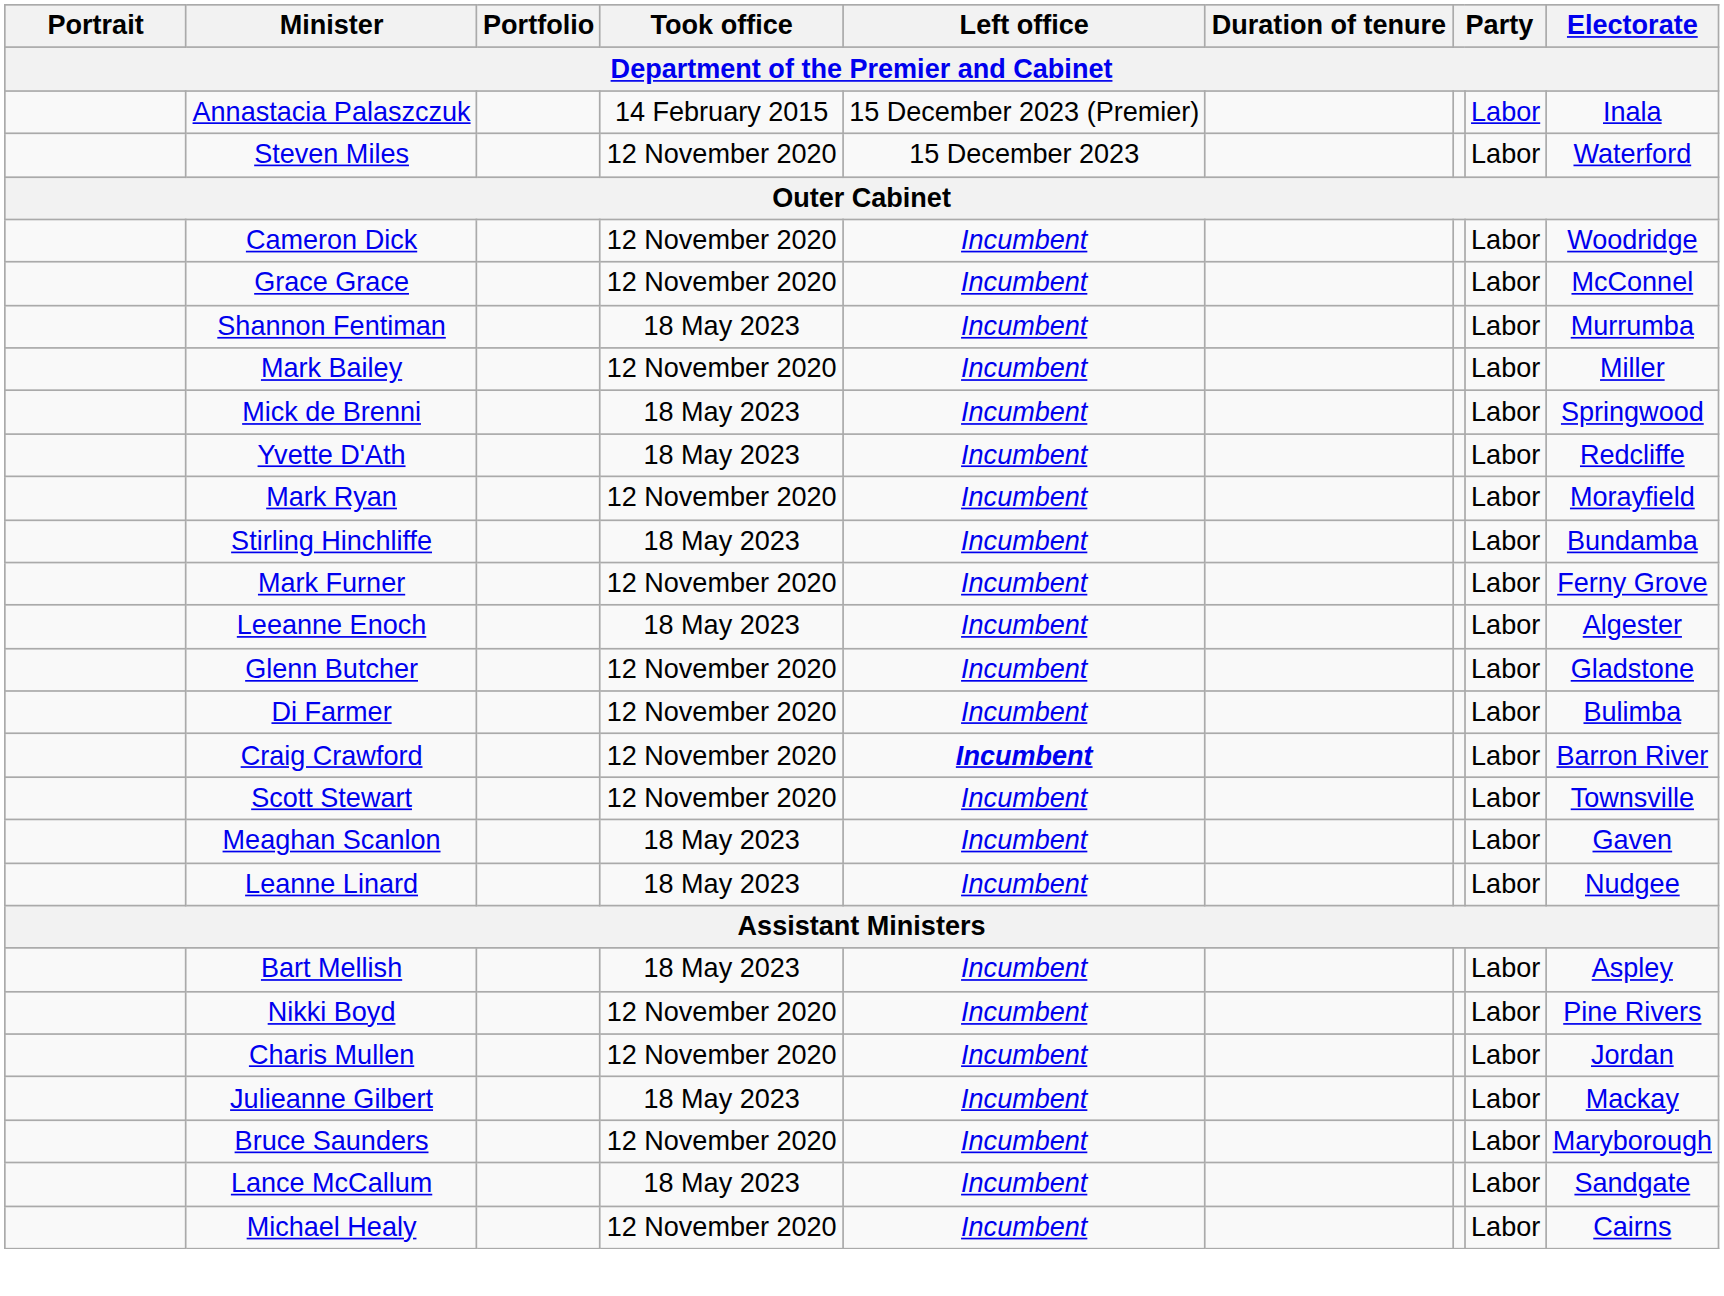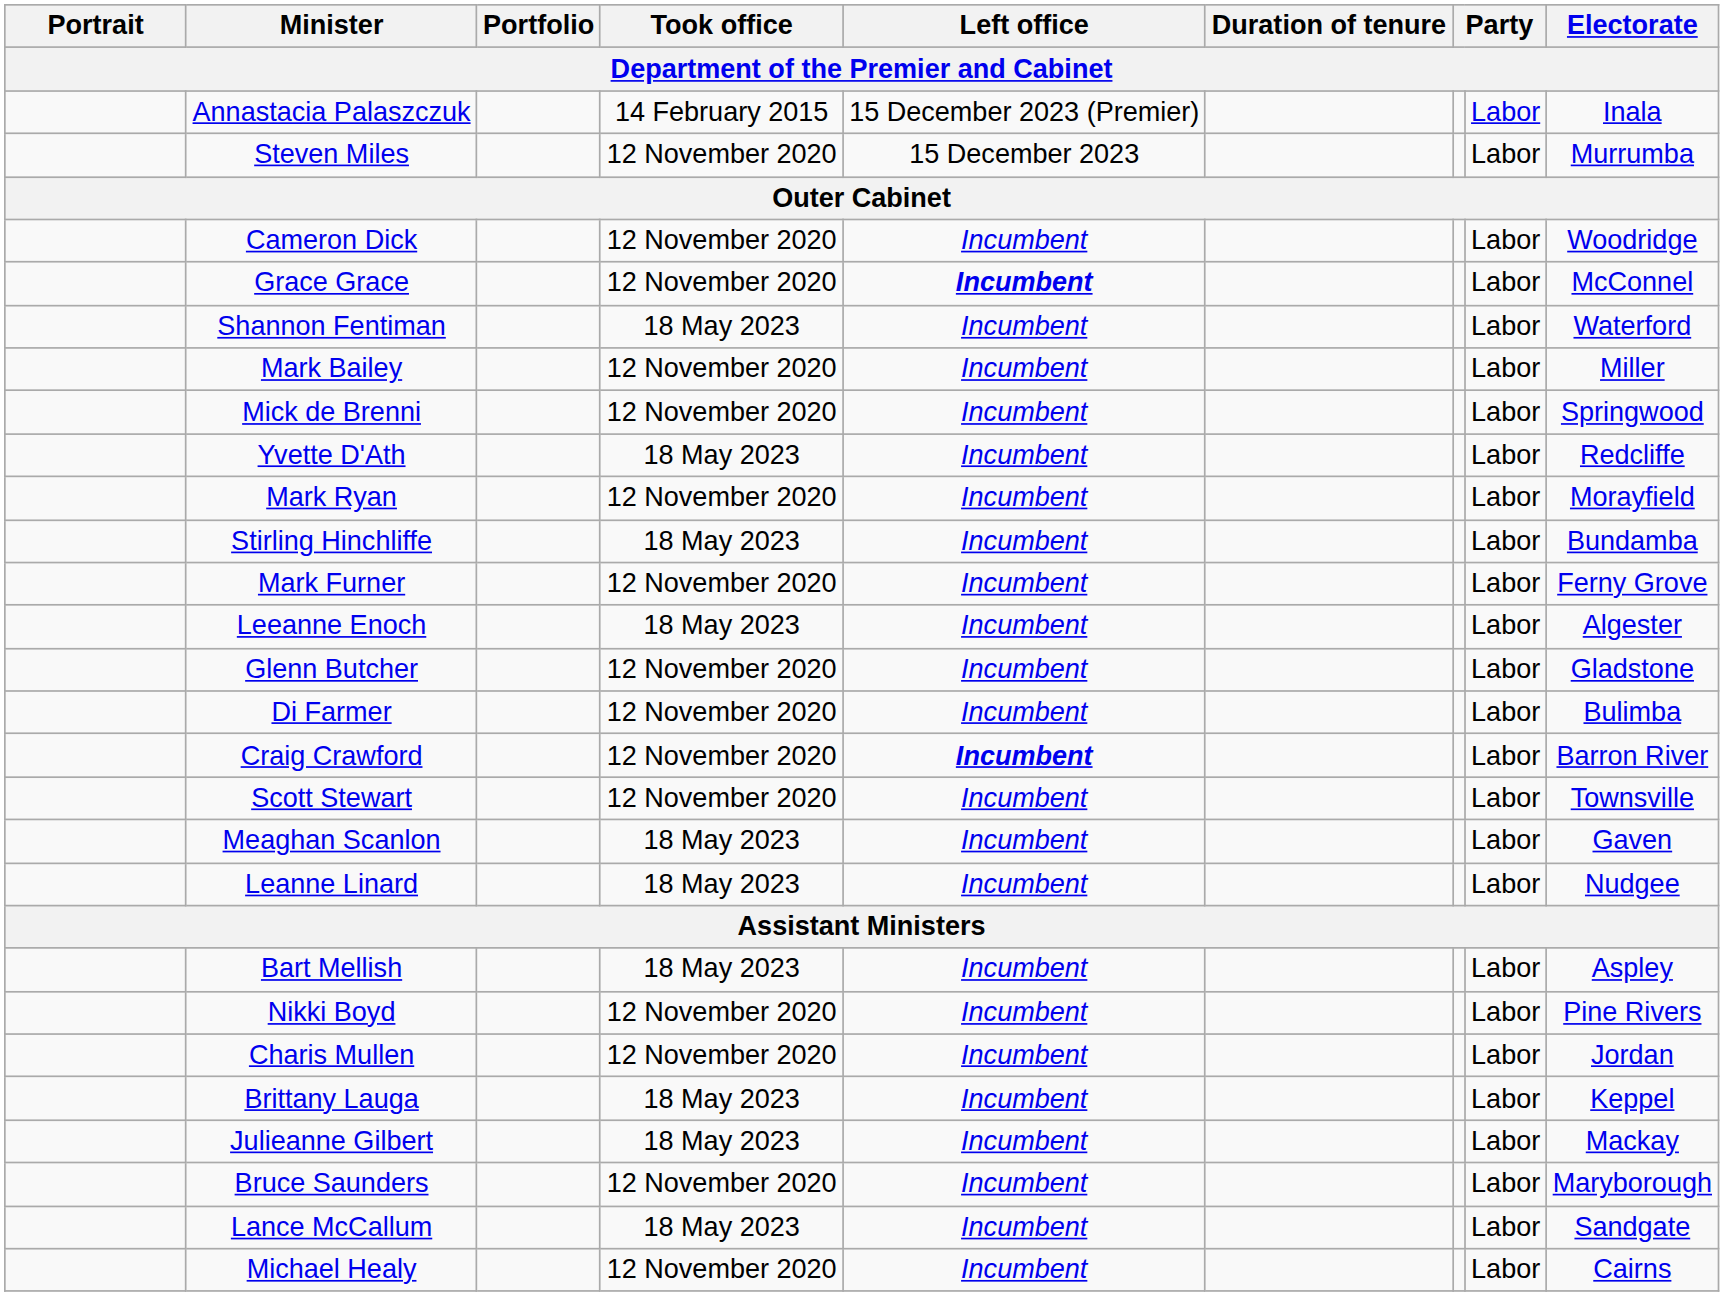(1632, 154) Waterford -> (1632, 154) Murrumba
(1024, 283) normal -> (1024, 283) bold
(1632, 326) Murrumba -> (1632, 326) Waterford
(722, 411) 18 May 2023 -> (722, 411) 12 November 2020
+ row: (332, 1098)
